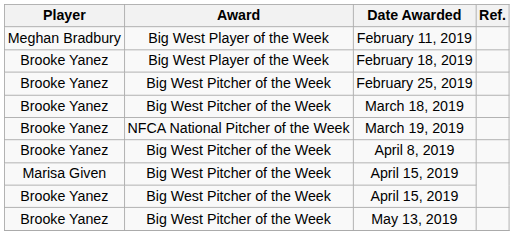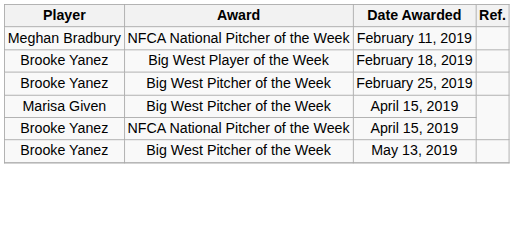(239, 38) Big West Player of the Week -> (239, 38) NFCA National Pitcher of the Week
- row: (64, 106)
- row: (64, 128)
- row: (64, 151)
(239, 196) Big West Pitcher of the Week -> (239, 128) NFCA National Pitcher of the Week
